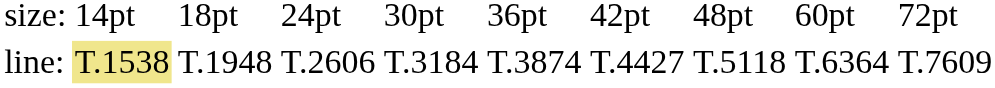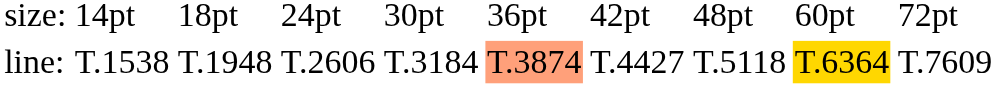(122, 61) khaki background -> (122, 61) no background
(534, 61) no background -> (534, 61) lightsalmon background
(842, 61) no background -> (842, 61) gold background
